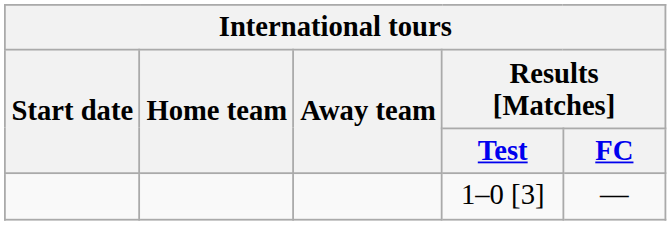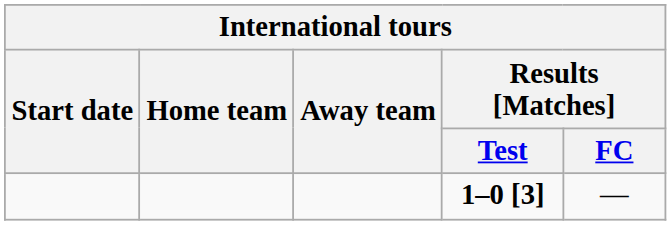(503, 195) normal -> (503, 195) bold
